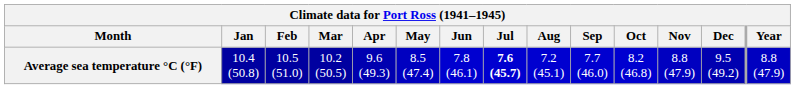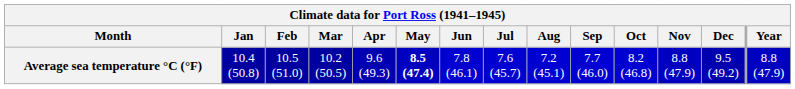(418, 65) normal -> (418, 65) bold
(505, 65) bold -> (505, 65) normal
